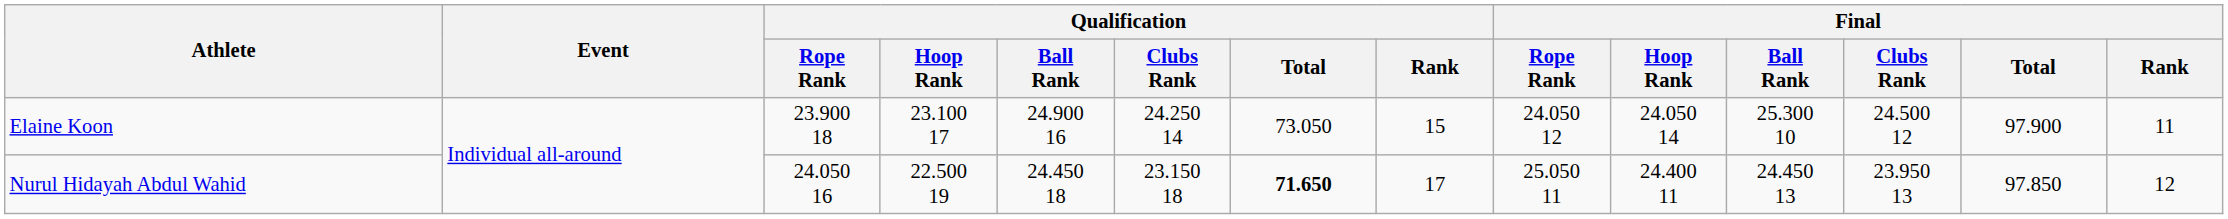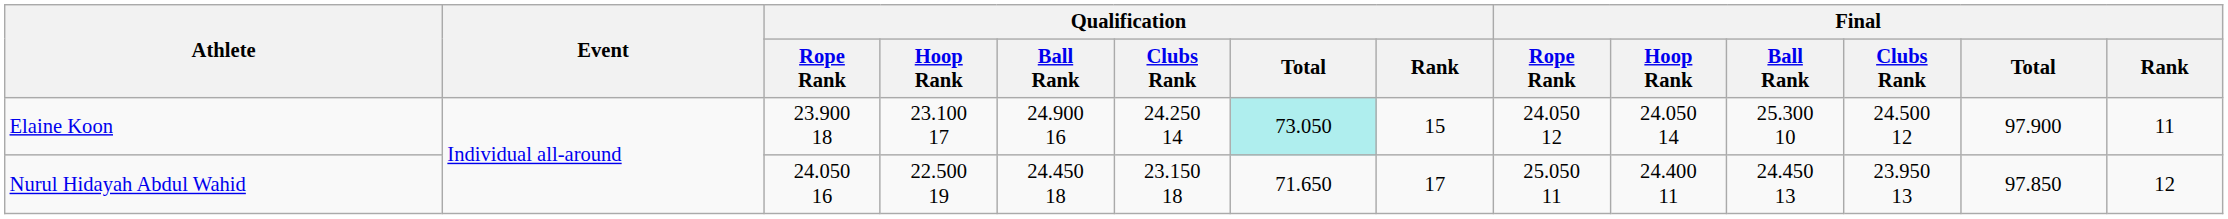(1304, 126) no background -> (1304, 126) paleturquoise background
(1304, 184) bold -> (1304, 184) normal
